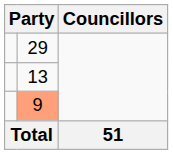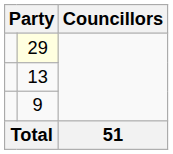(38, 47) no background -> (38, 47) lightyellow background
(38, 105) lightsalmon background -> (38, 105) no background
